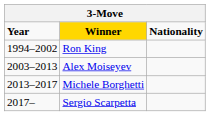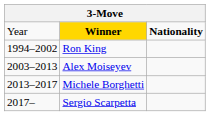(18, 31) bold -> (17, 31) normal
